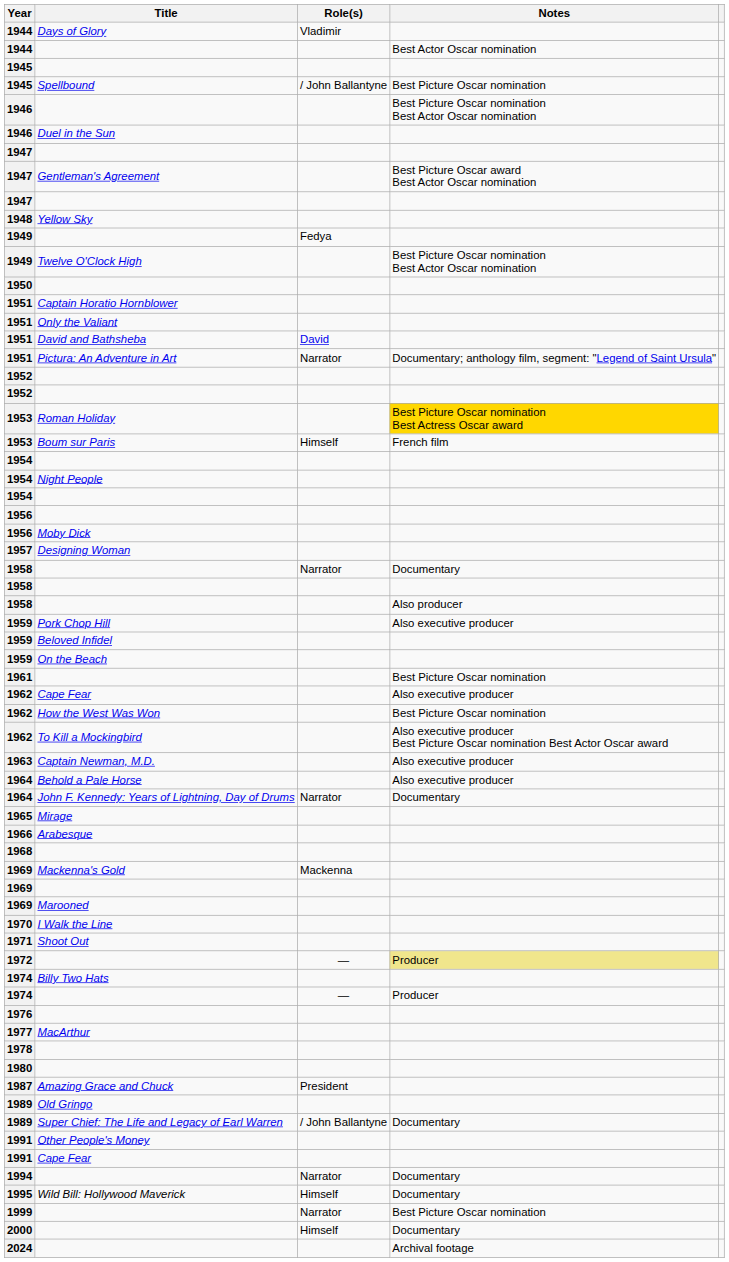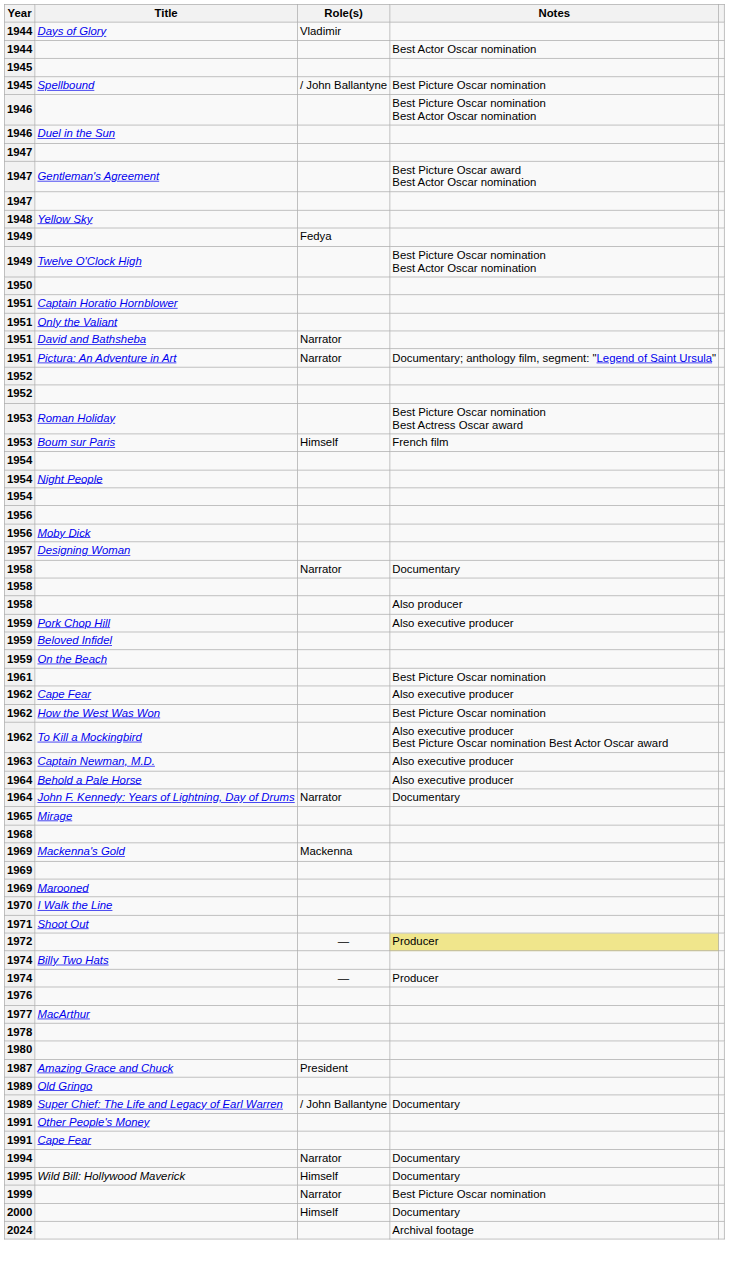(314, 340) David -> (321, 340) Narrator
(469, 418) gold background -> (469, 418) no background
- row: (20, 834)
